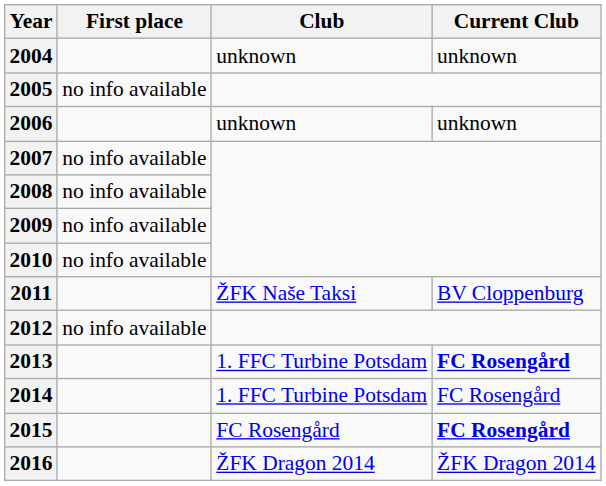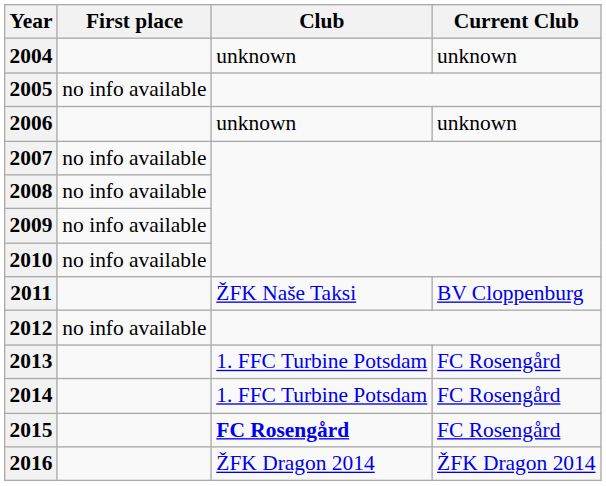(504, 361) bold -> (499, 361) normal
(278, 429) normal -> (283, 429) bold
(504, 429) bold -> (499, 429) normal
